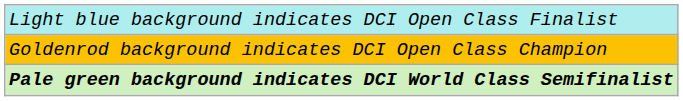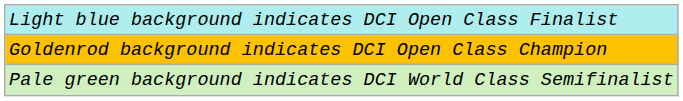(341, 80) bold -> (341, 80) normal
